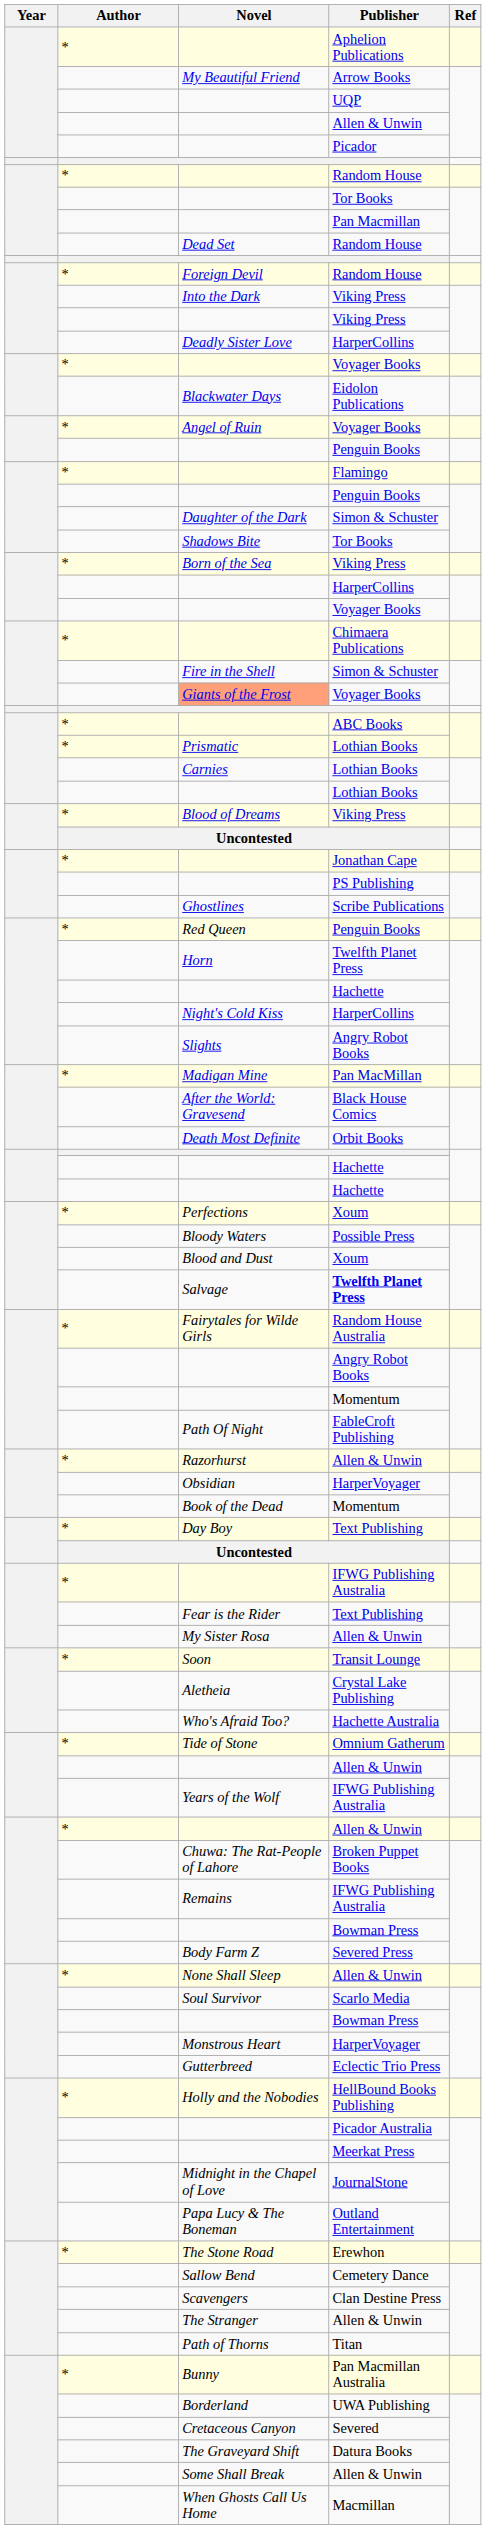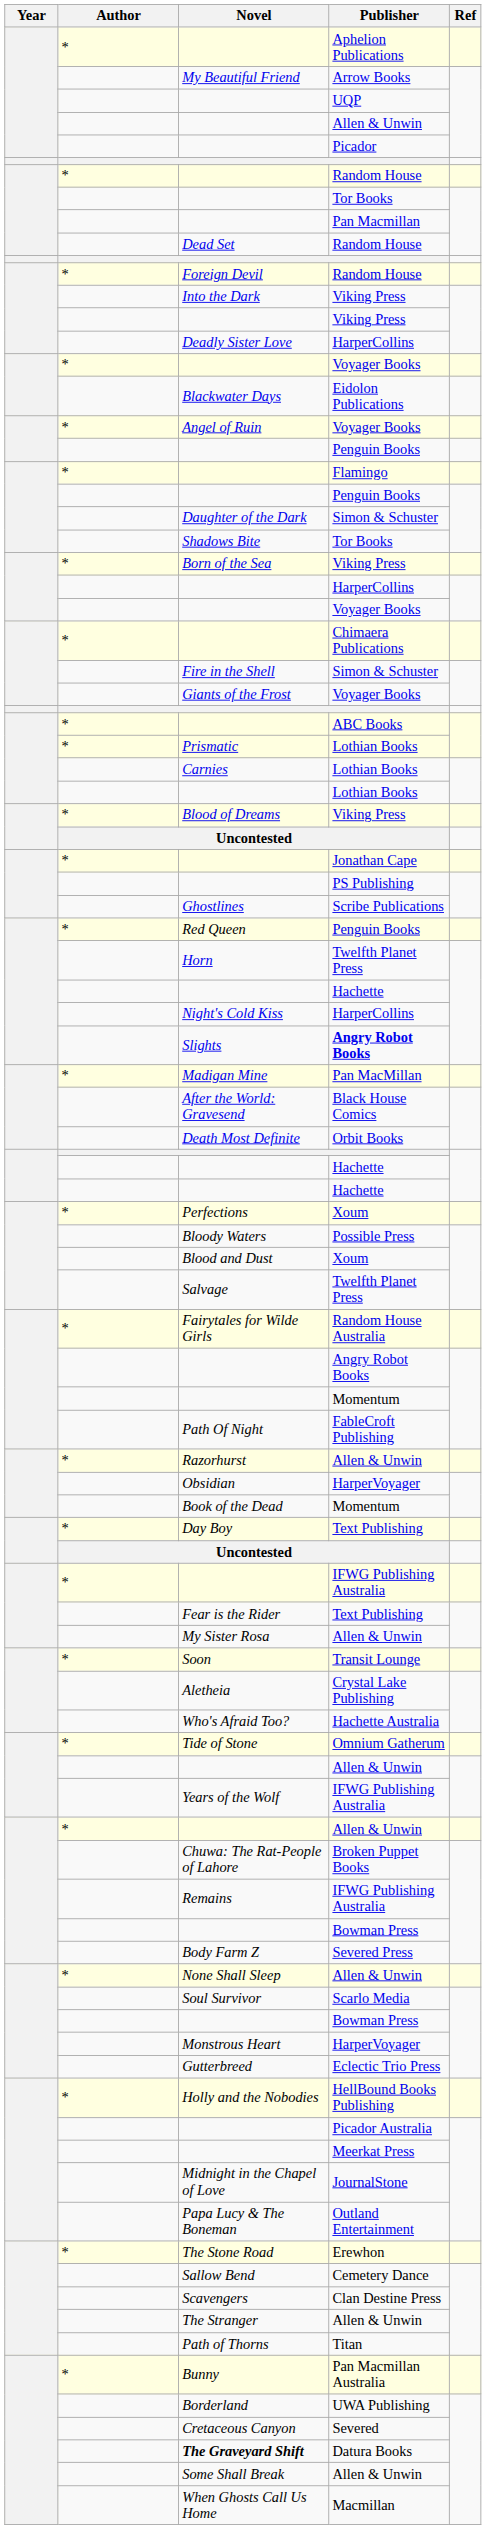(237, 694) lightsalmon background -> (237, 694) no background
(370, 1045) normal -> (373, 1045) bold
(377, 1289) bold -> (374, 1289) normal
(241, 2451) normal -> (243, 2451) bold
